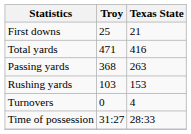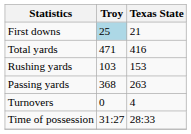(105, 31) no background -> (105, 31) lightblue background
rows swapped: (40, 84) <-> (38, 66)
